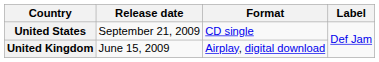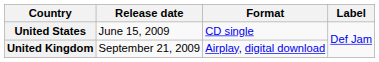(149, 31) September 21, 2009 -> (134, 31) June 15, 2009
(134, 48) June 15, 2009 -> (149, 48) September 21, 2009
